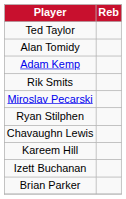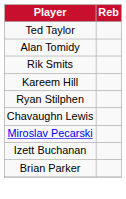- row: (50, 64)
rows swapped: (50, 99) <-> (50, 151)
